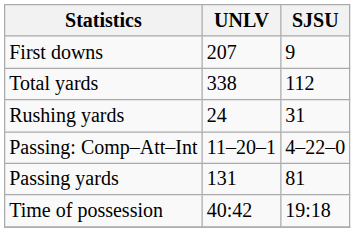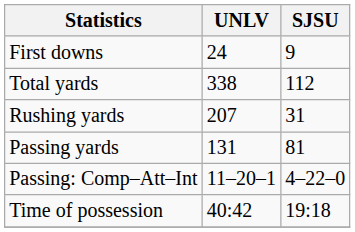(222, 52) 207 -> (217, 52) 24
(217, 115) 24 -> (222, 115) 207
rows swapped: (64, 178) <-> (103, 147)
